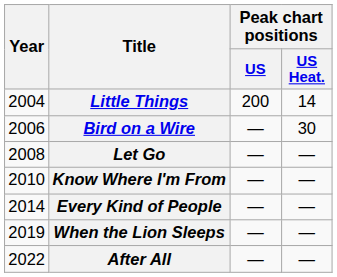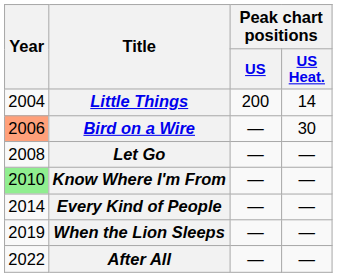(27, 128) no background -> (27, 128) lightsalmon background
(27, 180) no background -> (27, 180) lightgreen background
